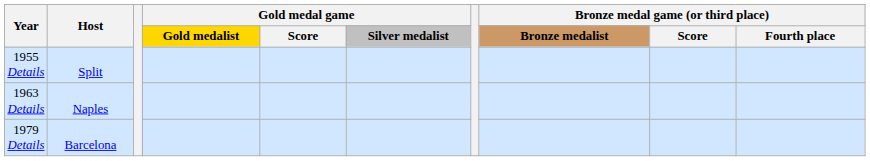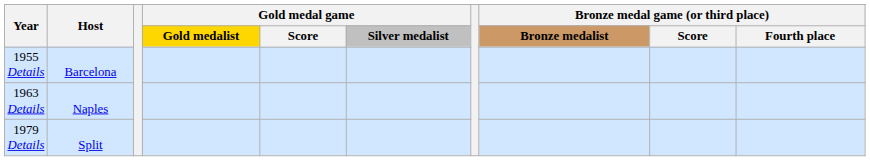(90, 72) Split -> (90, 72) Barcelona
(90, 145) Barcelona -> (90, 145) Split
